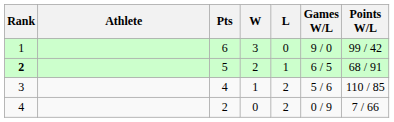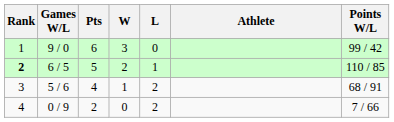columns swapped: (124, 21) <-> (321, 21)
(365, 68) 68 / 91 -> (365, 68) 110 / 85
(365, 87) 110 / 85 -> (365, 87) 68 / 91
